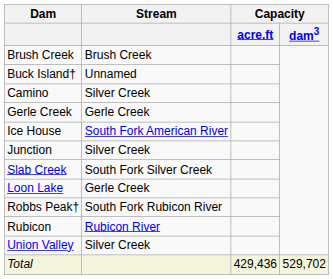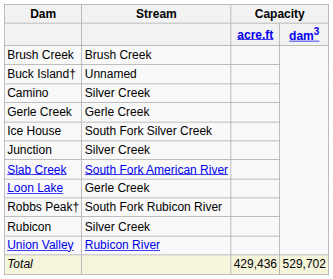(156, 131) South Fork American River -> (148, 131) South Fork Silver Creek
(148, 169) South Fork Silver Creek -> (156, 169) South Fork American River
(122, 226) Rubicon River -> (117, 226) Silver Creek
(117, 245) Silver Creek -> (122, 245) Rubicon River
